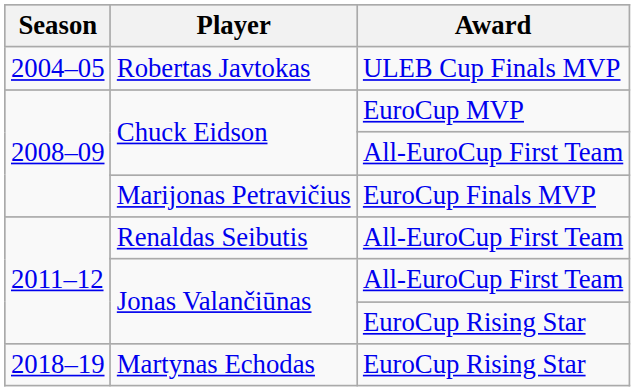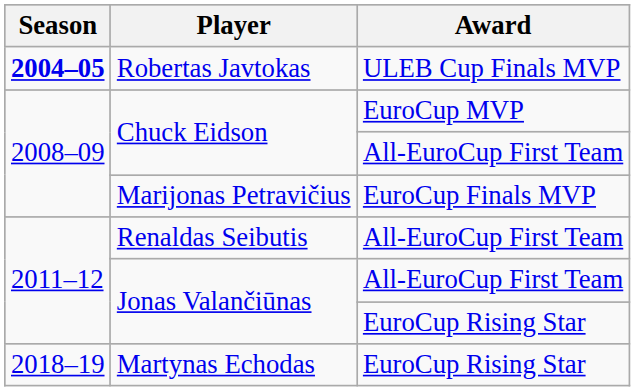(58, 68) normal -> (58, 68) bold
